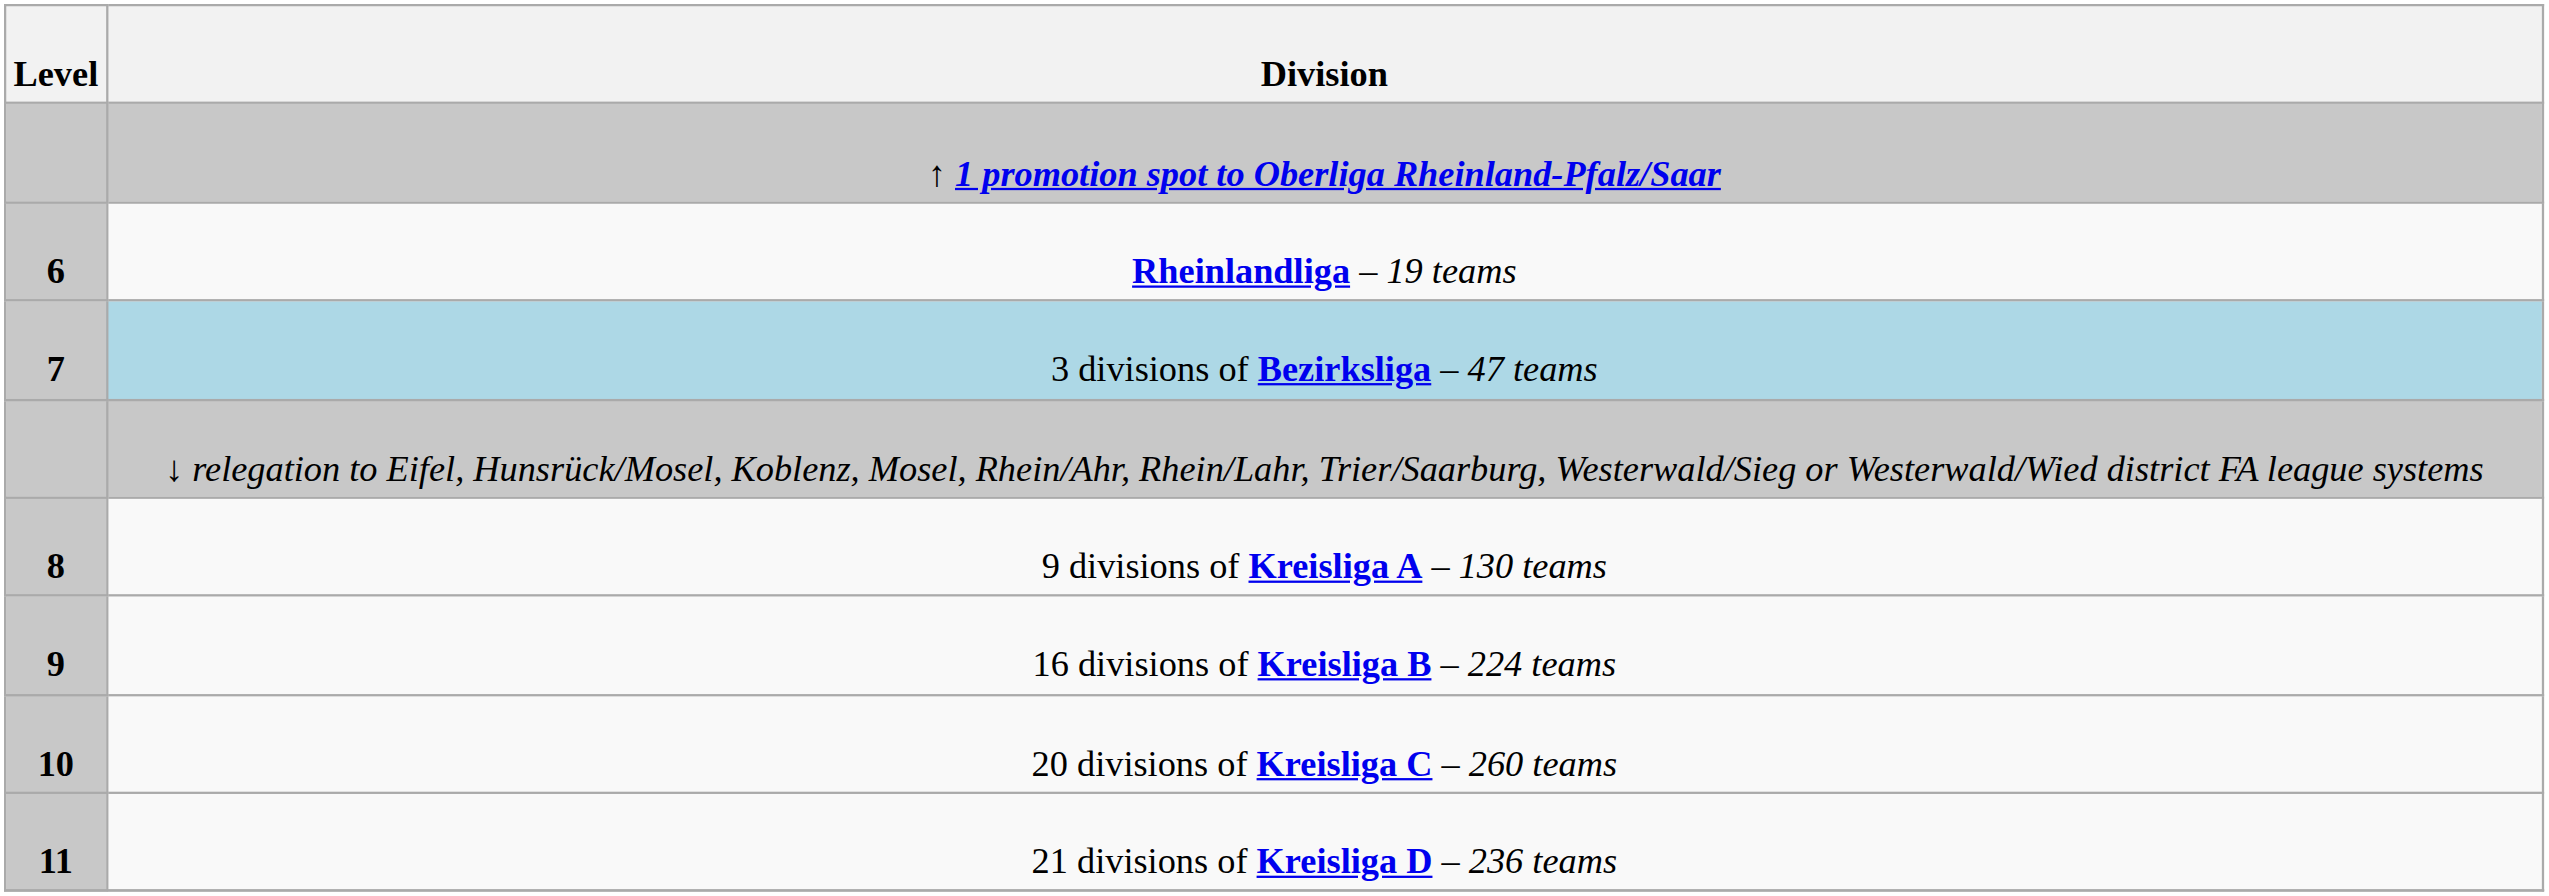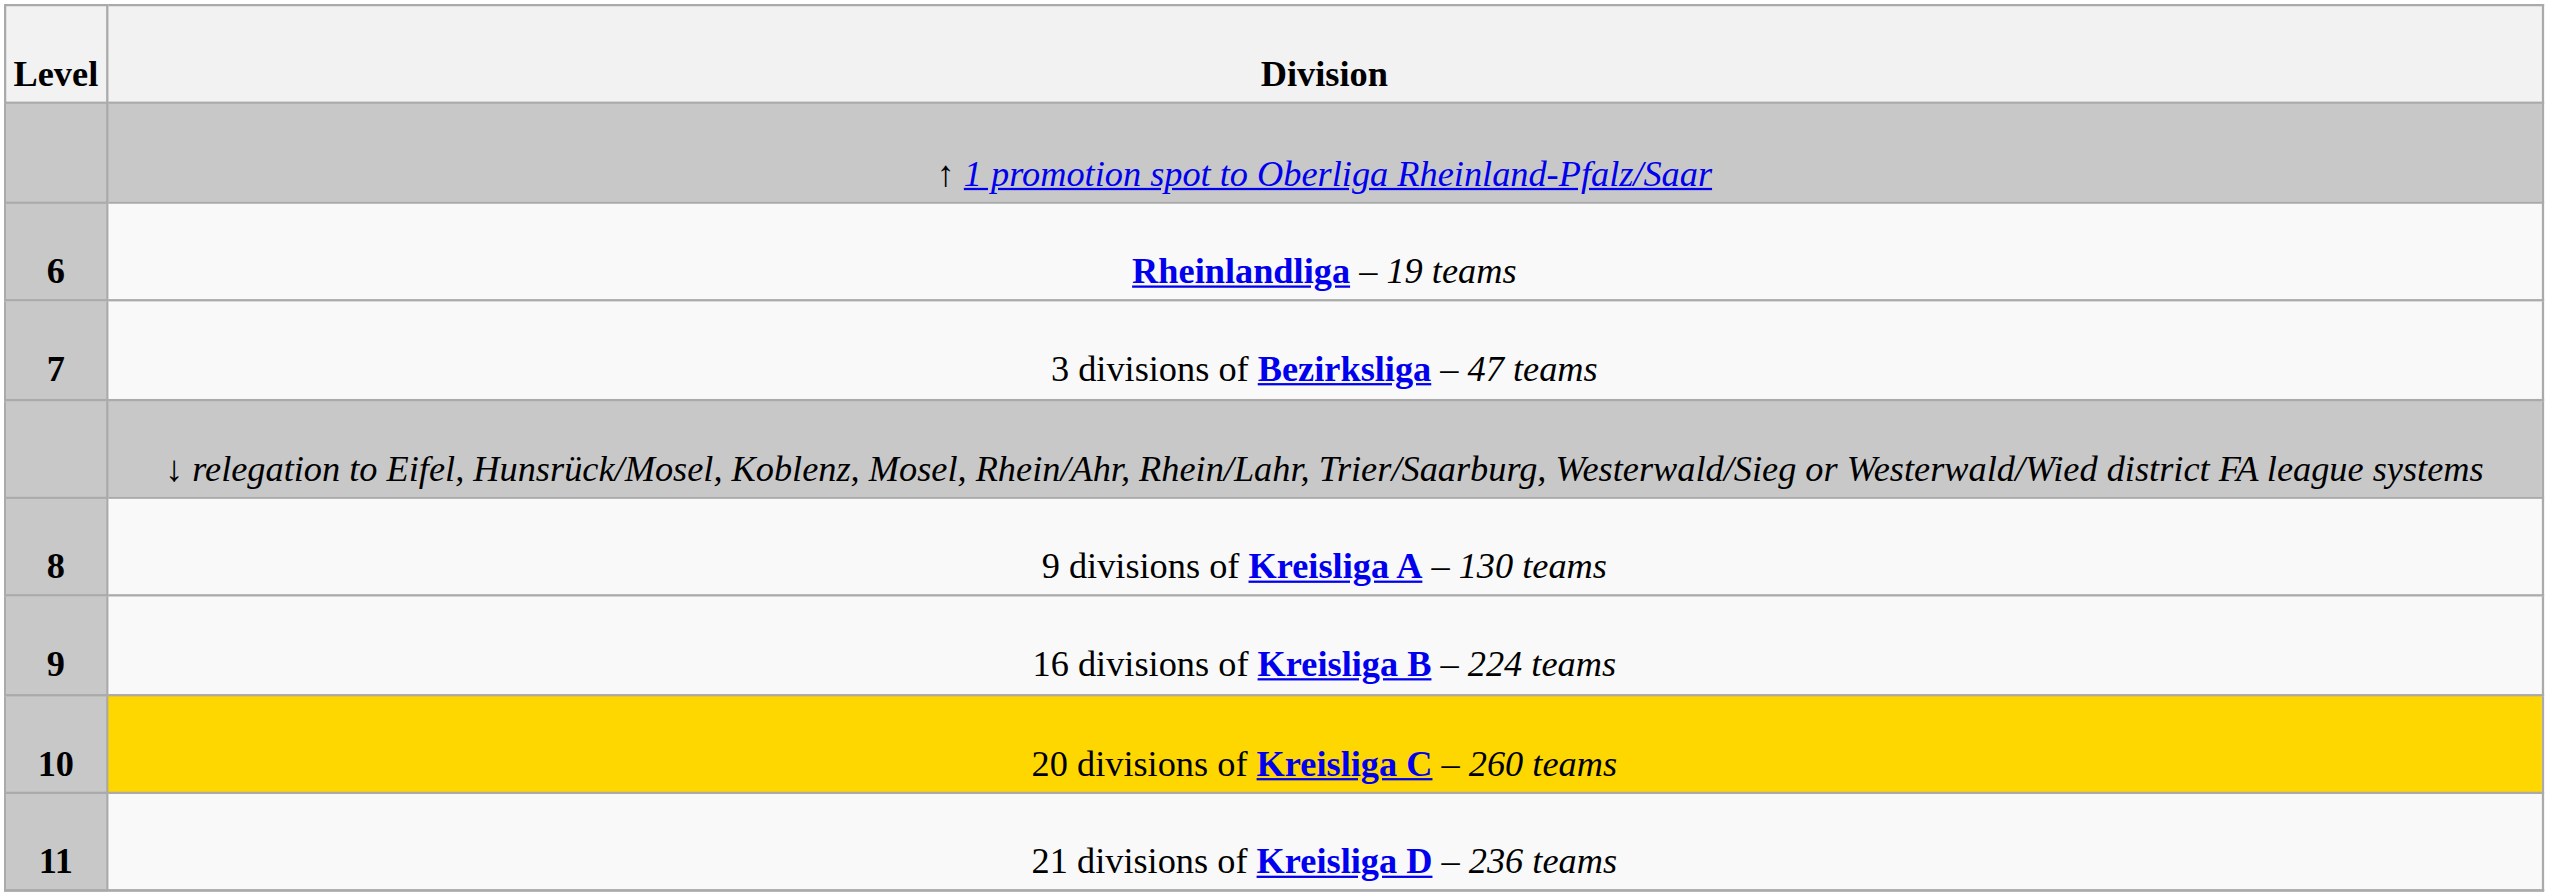(1324, 172) bold -> (1324, 172) normal
(1324, 369) lightblue background -> (1324, 369) no background
(1324, 763) no background -> (1324, 763) gold background
